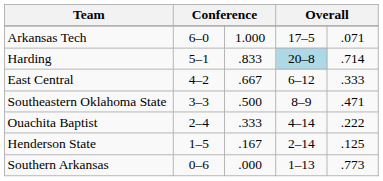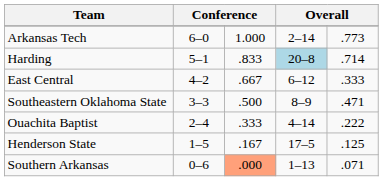(301, 37) 17–5 -> (301, 37) 2–14
(353, 37) .071 -> (353, 37) .773
(301, 143) 2–14 -> (301, 143) 17–5
(250, 165) no background -> (250, 165) lightsalmon background
(353, 165) .773 -> (353, 165) .071
